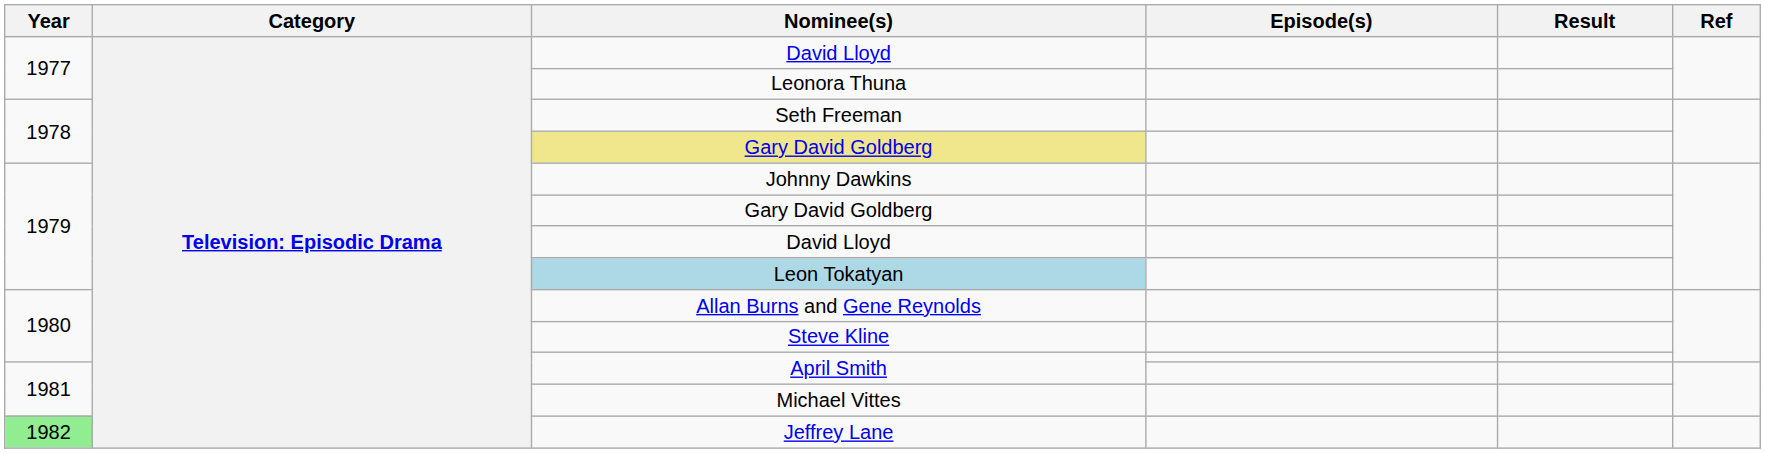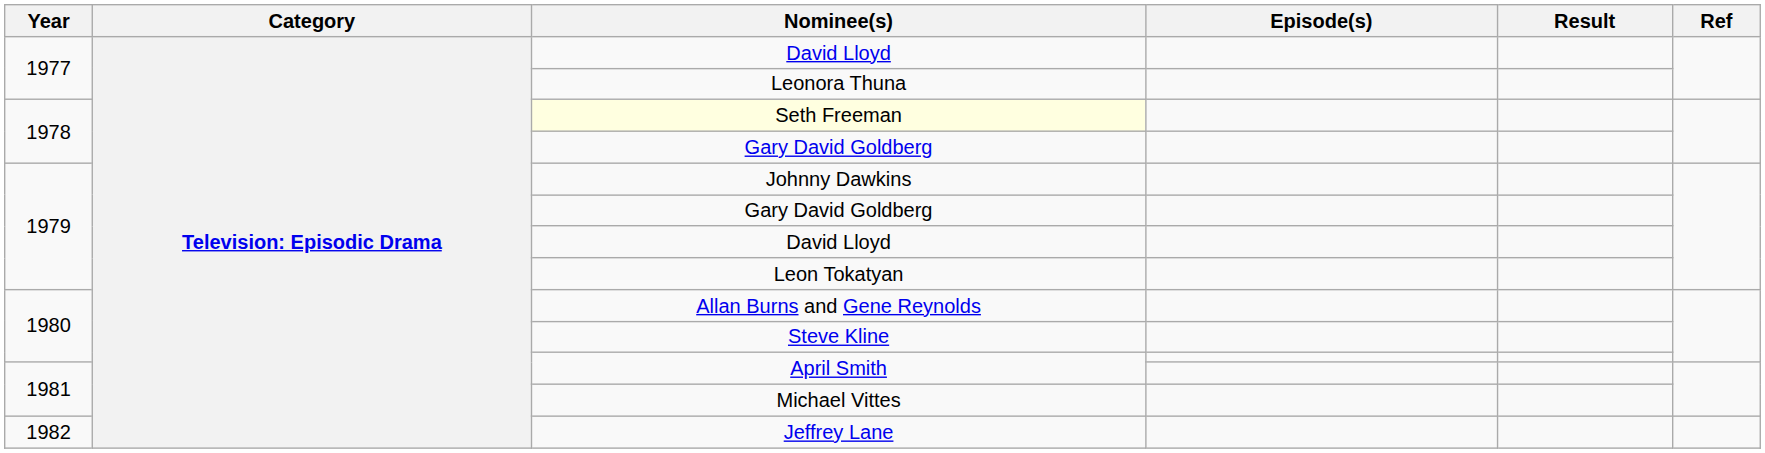(839, 116) no background -> (839, 116) lightyellow background
(839, 147) khaki background -> (839, 147) no background
(839, 274) lightblue background -> (839, 274) no background
(49, 432) lightgreen background -> (49, 432) no background
